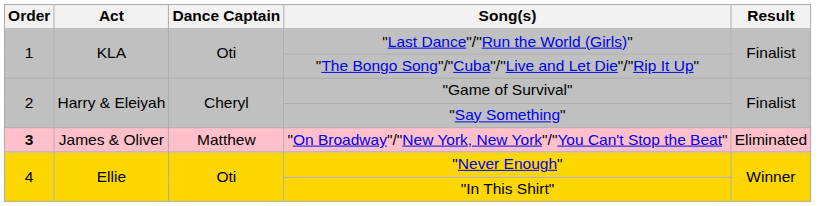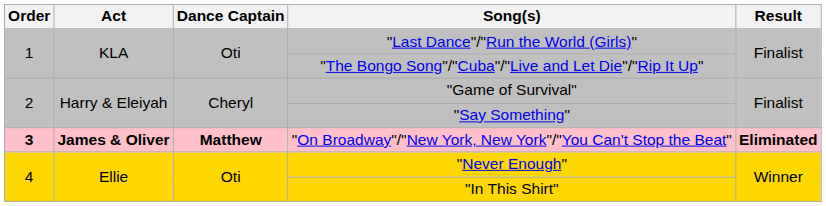(111, 139) normal -> (114, 139) bold
(226, 139) normal -> (231, 139) bold
(771, 139) normal -> (778, 139) bold
